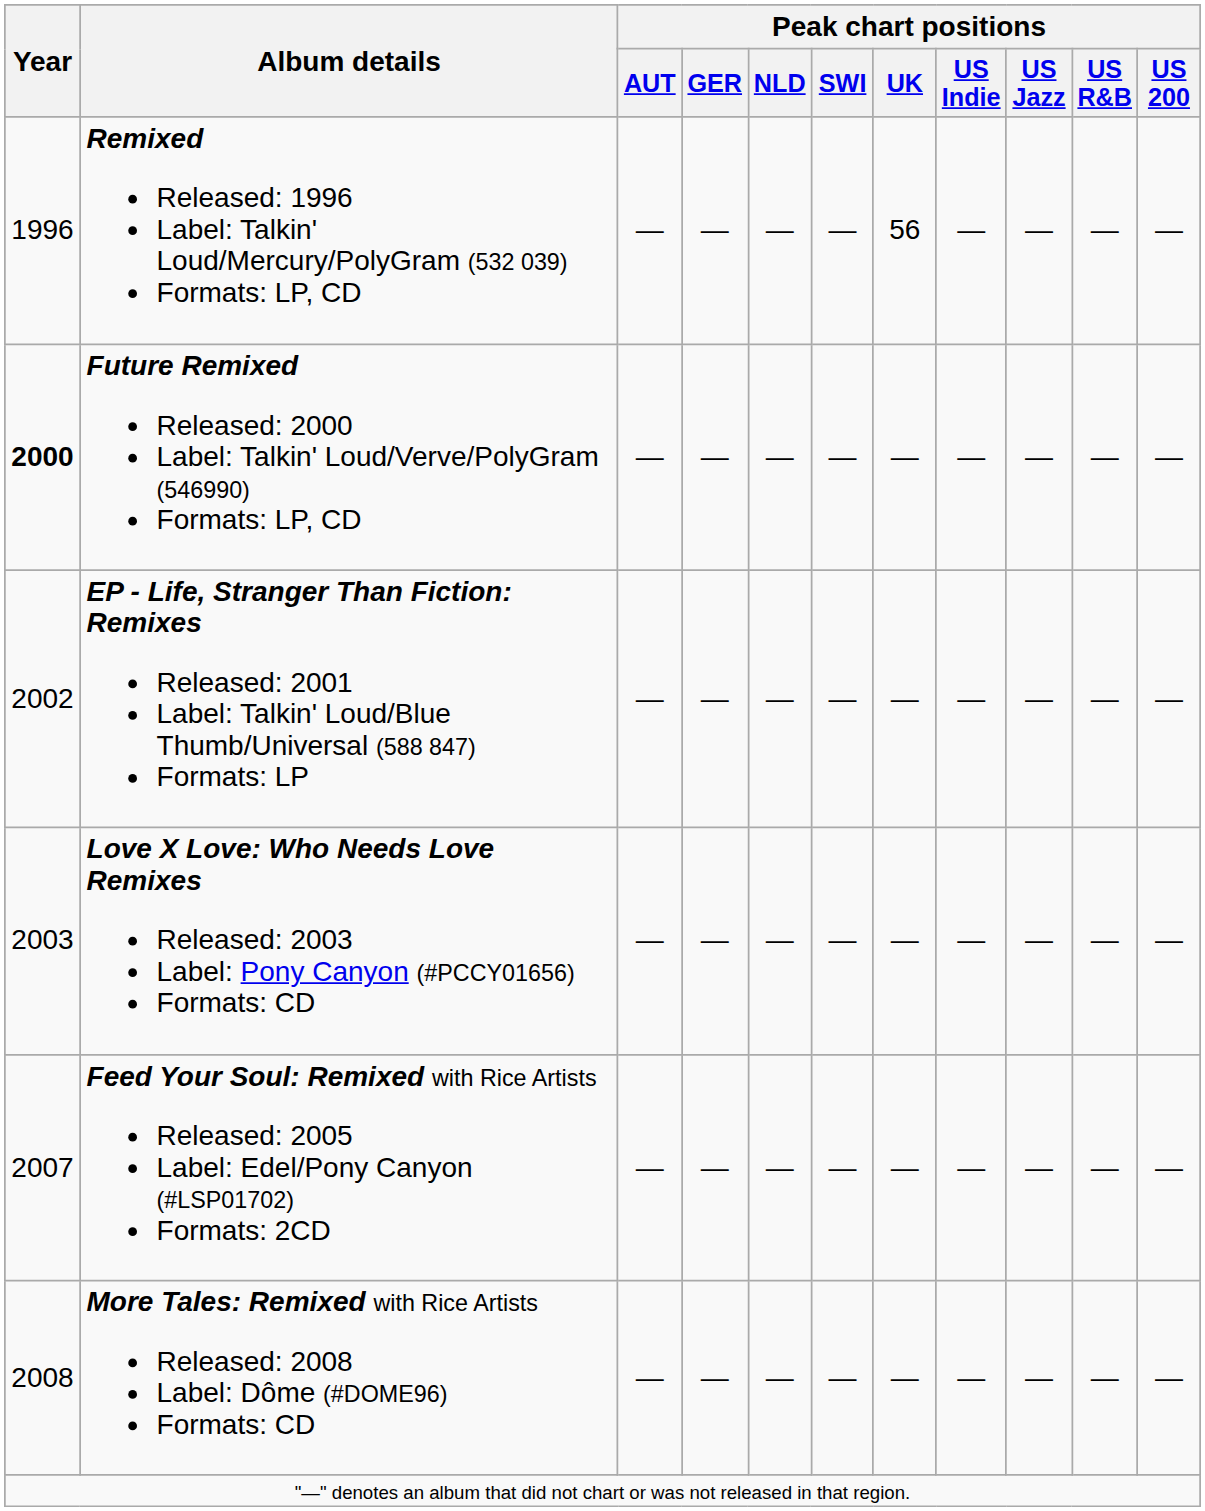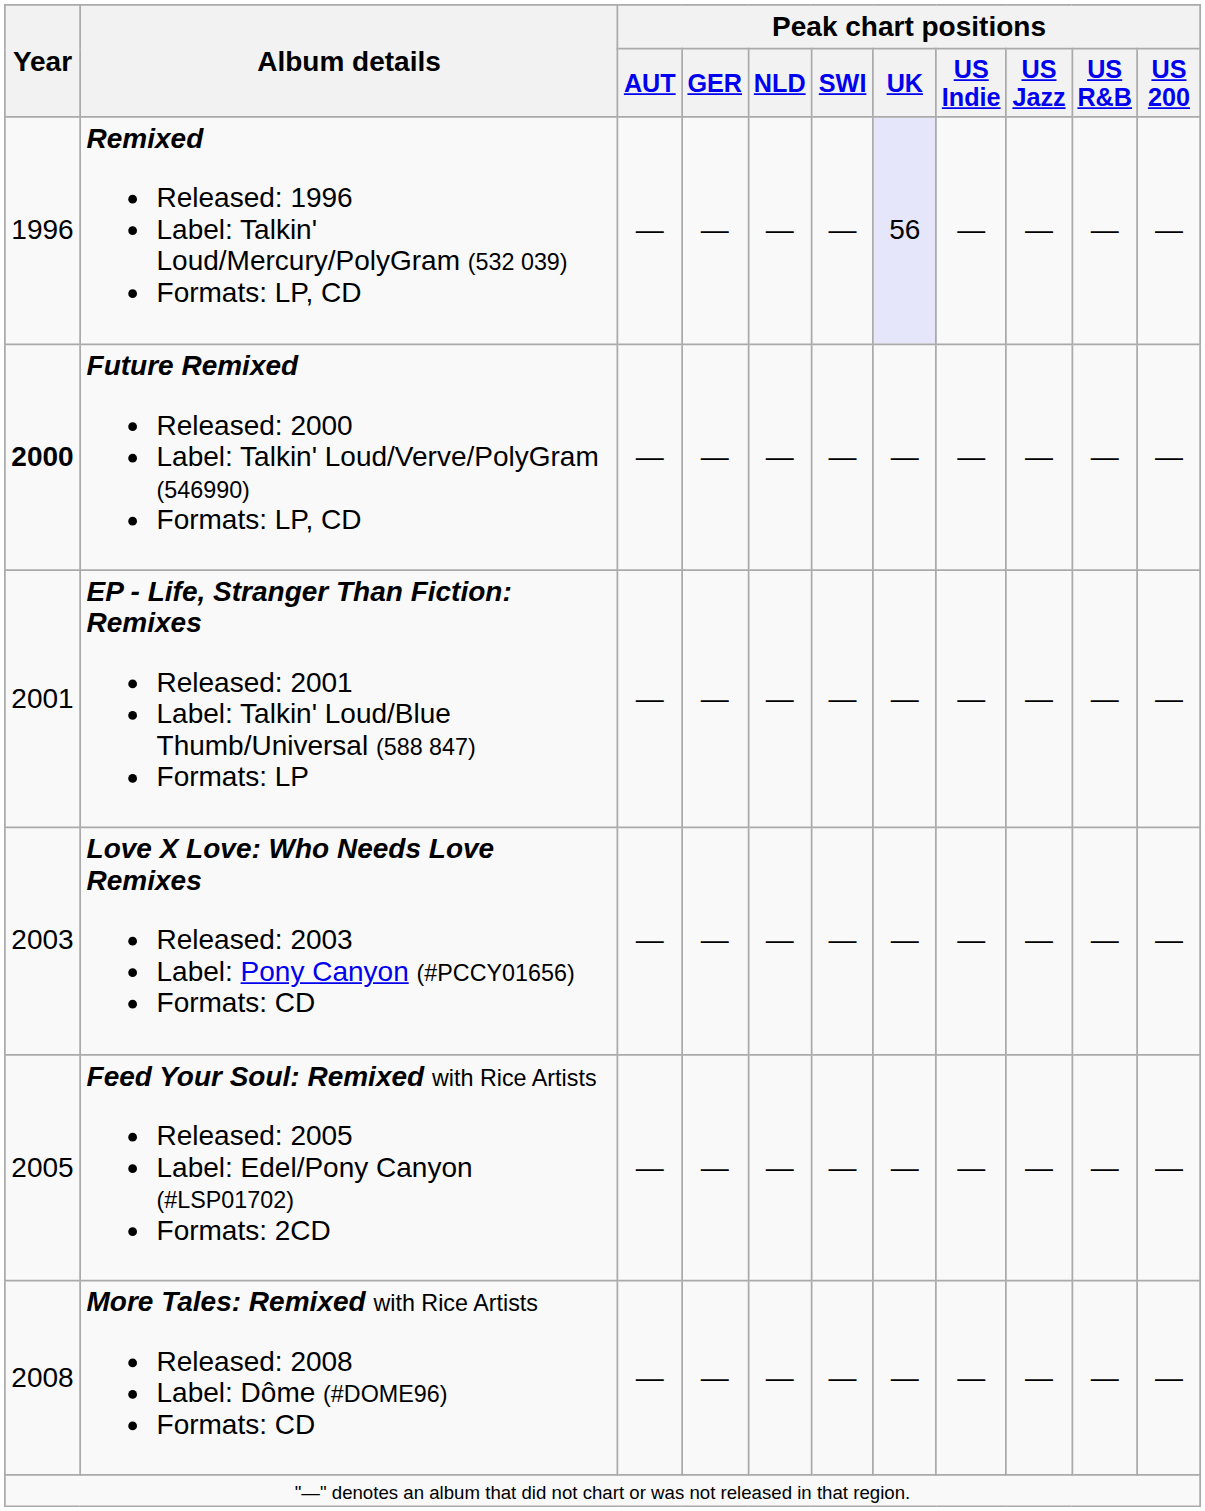(905, 229) no background -> (905, 229) lavender background
(42, 698) 2002 -> (42, 698) 2001
(42, 1167) 2007 -> (42, 1167) 2005
